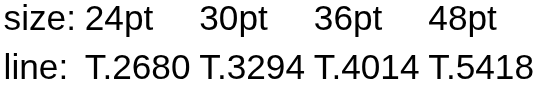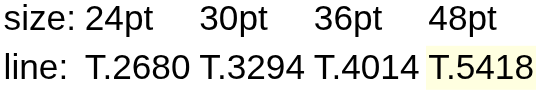(481, 67) no background -> (481, 67) lightyellow background
